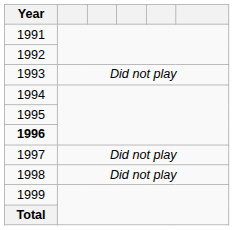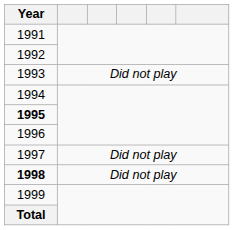(31, 114) normal -> (31, 114) bold
(31, 134) bold -> (31, 134) normal
(31, 174) normal -> (31, 174) bold
